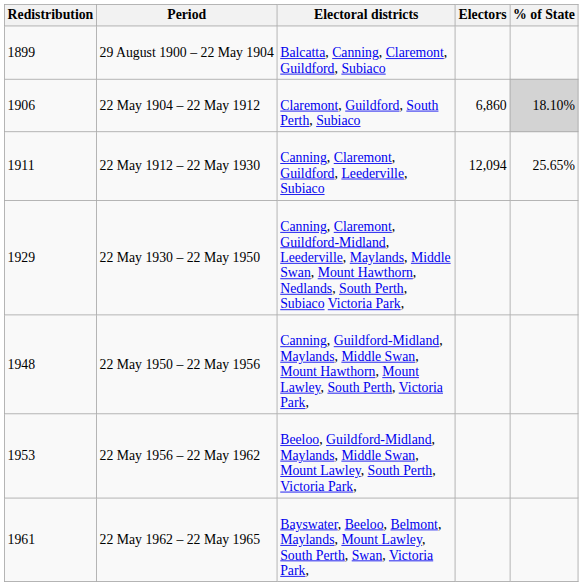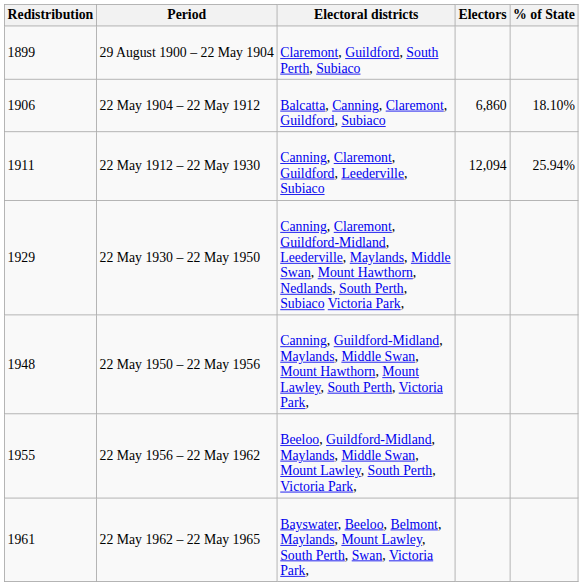(364, 60) Balcatta, Canning, Claremont, Guildford, Subiaco -> (359, 60) Claremont, Guildford, South Perth, Subiaco
(359, 113) Claremont, Guildford, South Perth, Subiaco -> (364, 113) Balcatta, Canning, Claremont, Guildford, Subiaco
(554, 105) lightgrey background -> (554, 105) no background
(554, 166) 25.65% -> (554, 166) 25.94%
(21, 455) 1953 -> (21, 455) 1955
